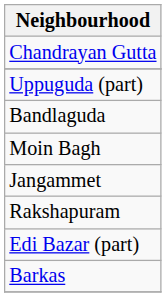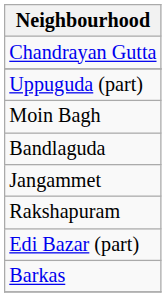(57, 116) Bandlaguda -> (55, 116) Moin Bagh
(55, 148) Moin Bagh -> (57, 148) Bandlaguda
